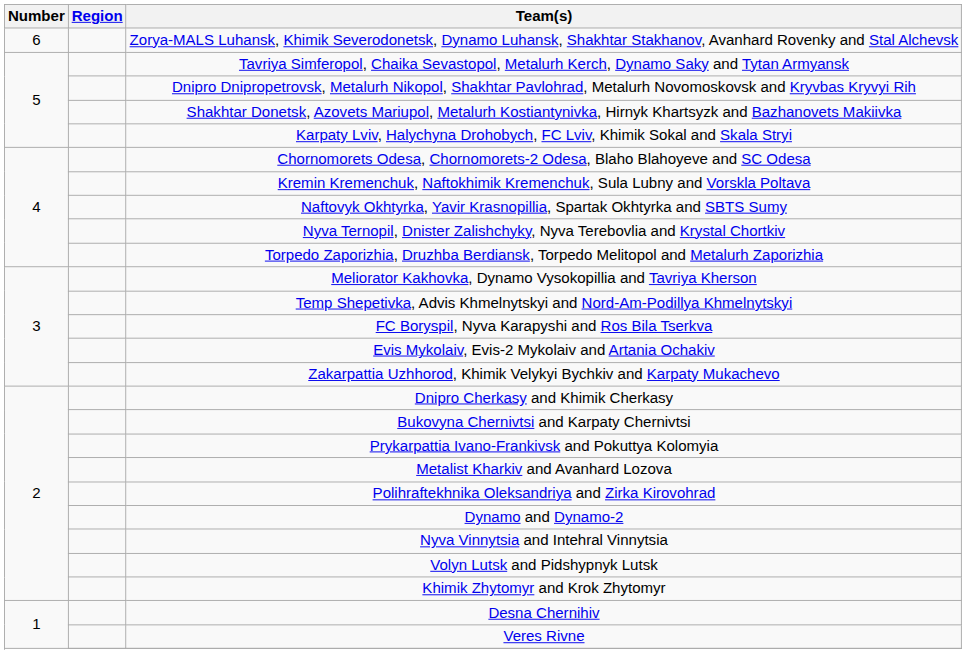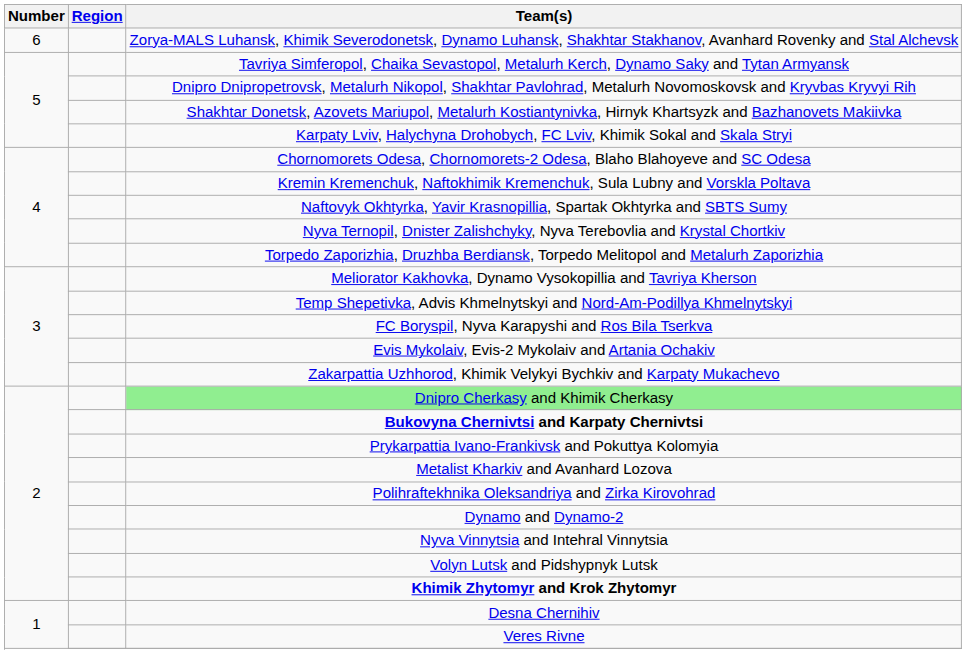(544, 398) no background -> (544, 398) lightgreen background
(544, 421) normal -> (544, 421) bold
(544, 588) normal -> (544, 588) bold
